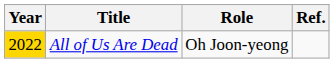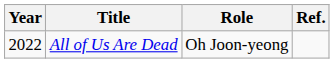(25, 44) gold background -> (25, 44) no background
